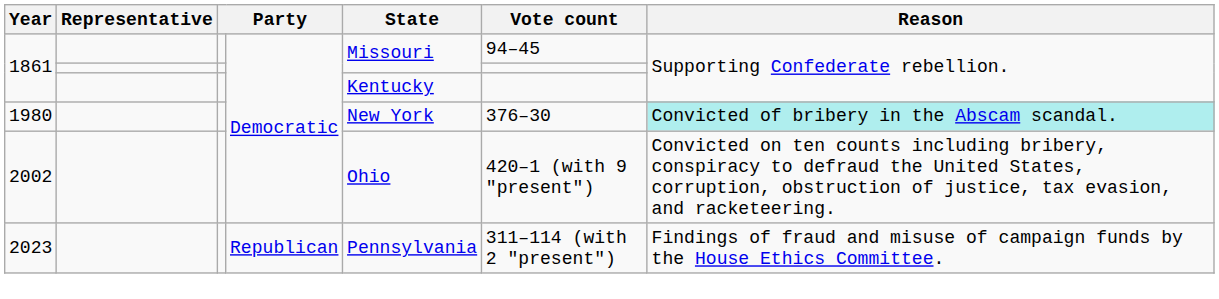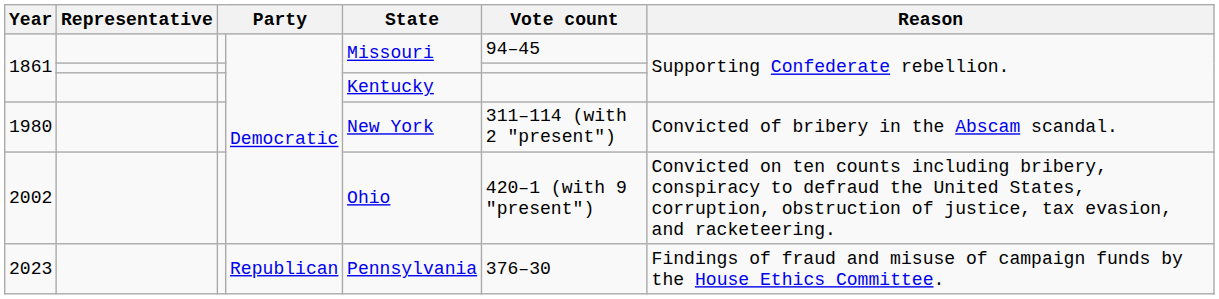(518, 116) 376–30 -> (556, 127) 311–114 (with 2 "present")
(885, 116) paleturquoise background -> (885, 127) no background
(556, 248) 311–114 (with 2 "present") -> (518, 269) 376–30
